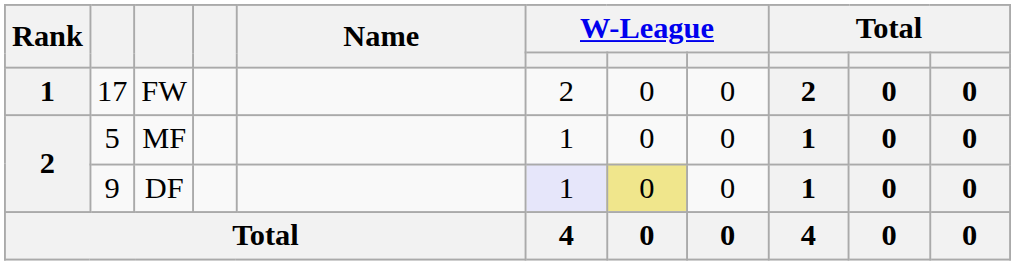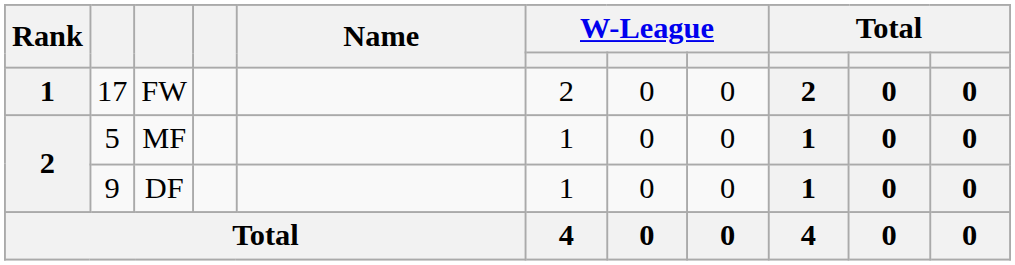(566, 187) lavender background -> (566, 187) no background
(647, 187) khaki background -> (647, 187) no background
